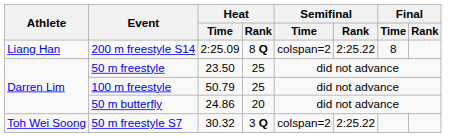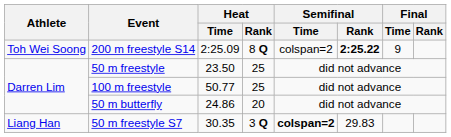(34, 50) Liang Han -> (47, 50) Toh Wei Soong
(356, 50) normal -> (360, 50) bold
(393, 50) 8 -> (398, 50) 9
(220, 87) 50.79 -> (220, 87) 50.77
(47, 124) Toh Wei Soong -> (34, 124) Liang Han
(220, 124) 30.32 -> (220, 124) 30.35
(304, 124) normal -> (306, 124) bold
(356, 124) 2:25.22 -> (360, 124) 29.83
